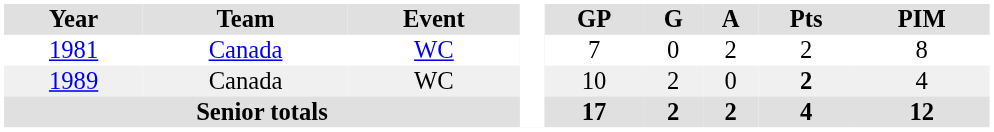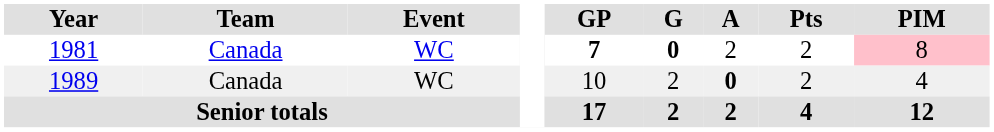(594, 49) normal -> (594, 49) bold
(673, 49) normal -> (673, 49) bold
(922, 49) no background -> (922, 49) pink background
(731, 80) normal -> (731, 80) bold
(806, 80) bold -> (806, 80) normal
